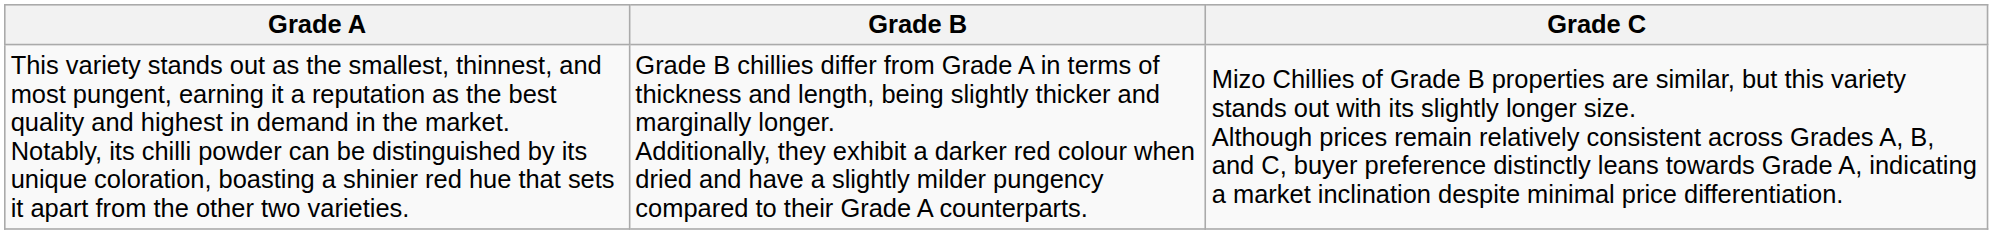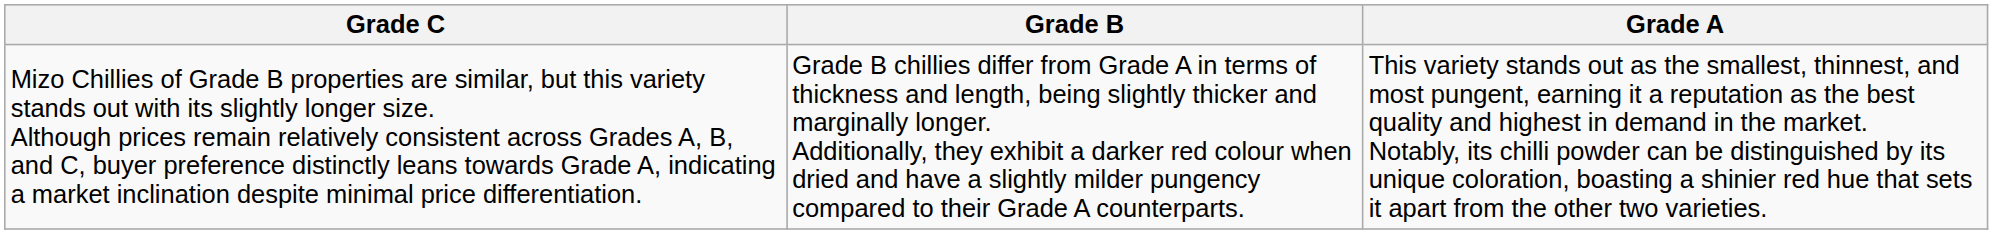columns swapped: (317, 24) <-> (1597, 24)
